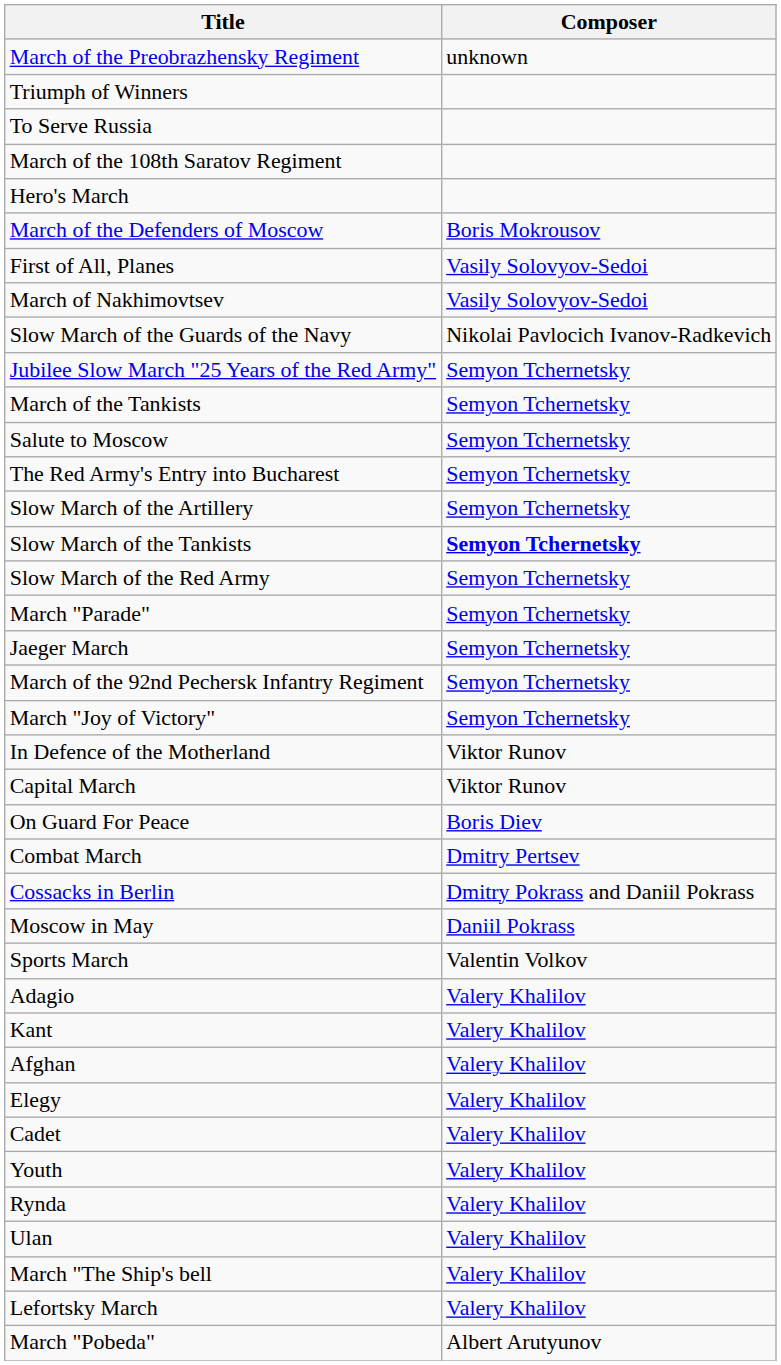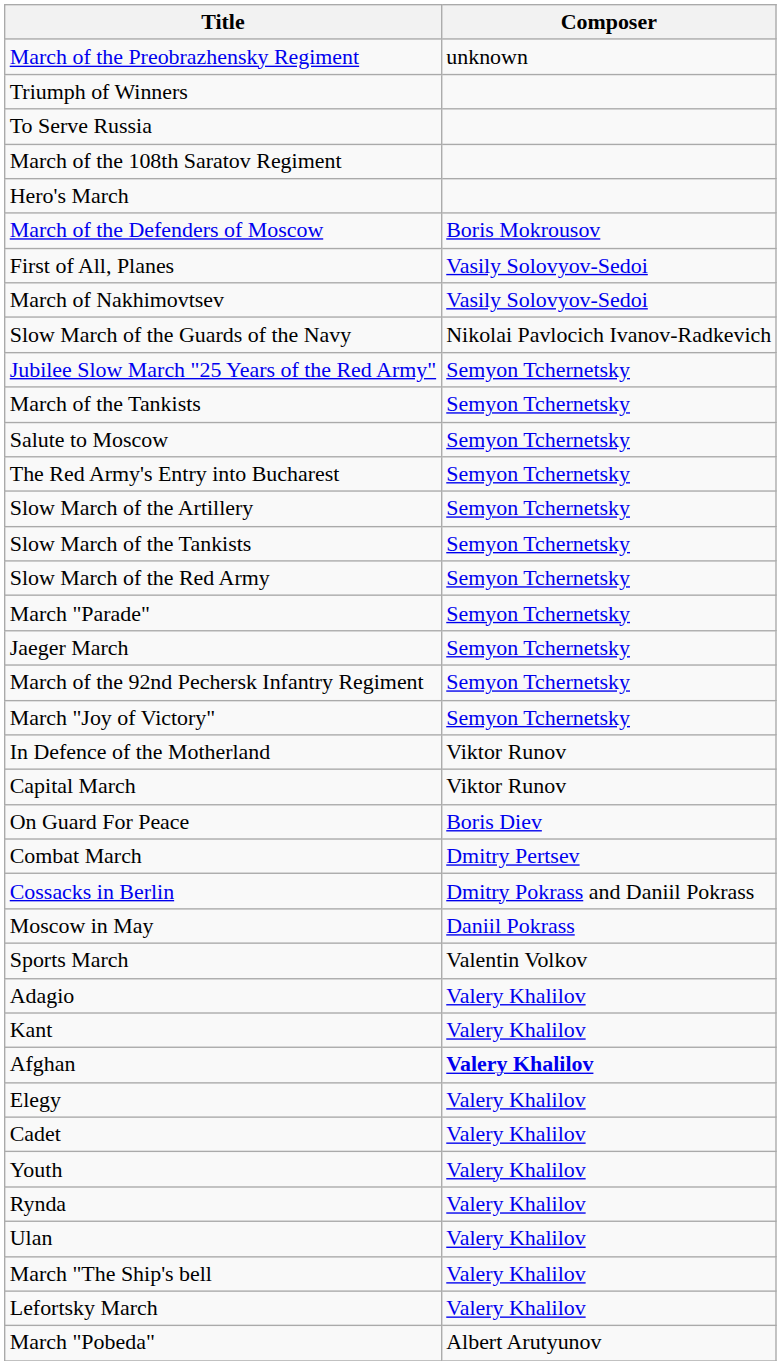(543, 543) bold -> (538, 543) normal
(516, 1064) normal -> (520, 1064) bold
